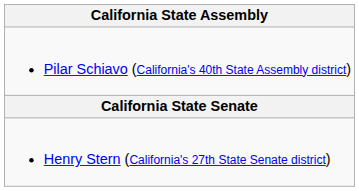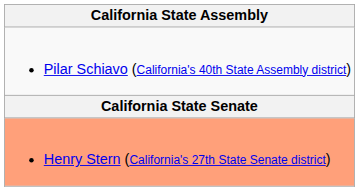(179, 160) no background -> (179, 160) lightsalmon background
